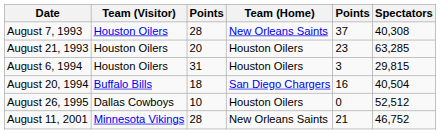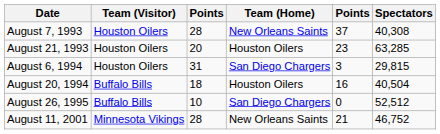(266, 66) Houston Oilers -> (280, 66) San Diego Chargers
(280, 84) San Diego Chargers -> (266, 84) Houston Oilers
(134, 102) Dallas Cowboys -> (123, 102) Buffalo Bills
(266, 102) Houston Oilers -> (280, 102) San Diego Chargers
